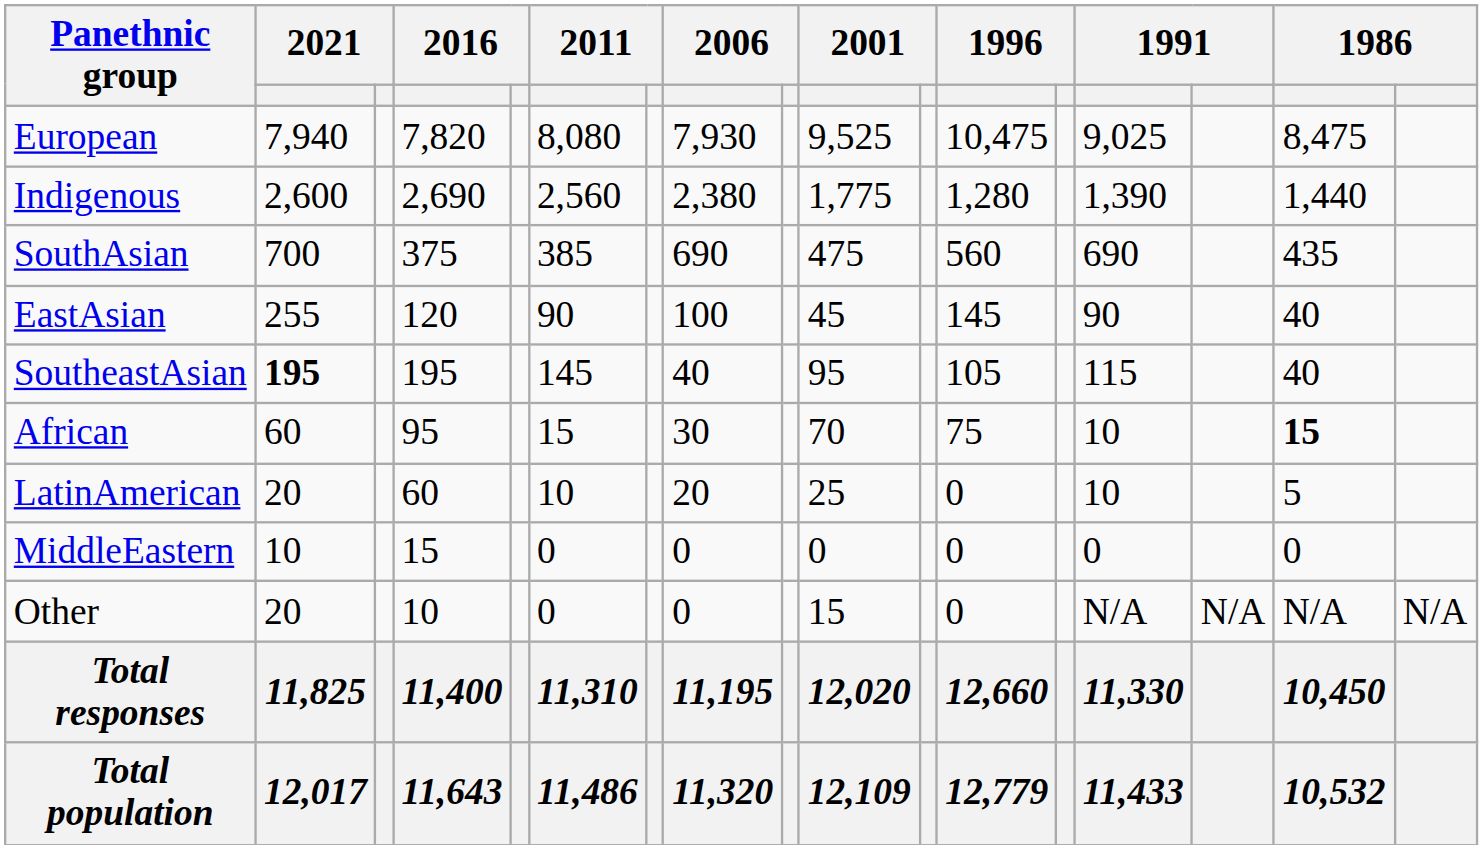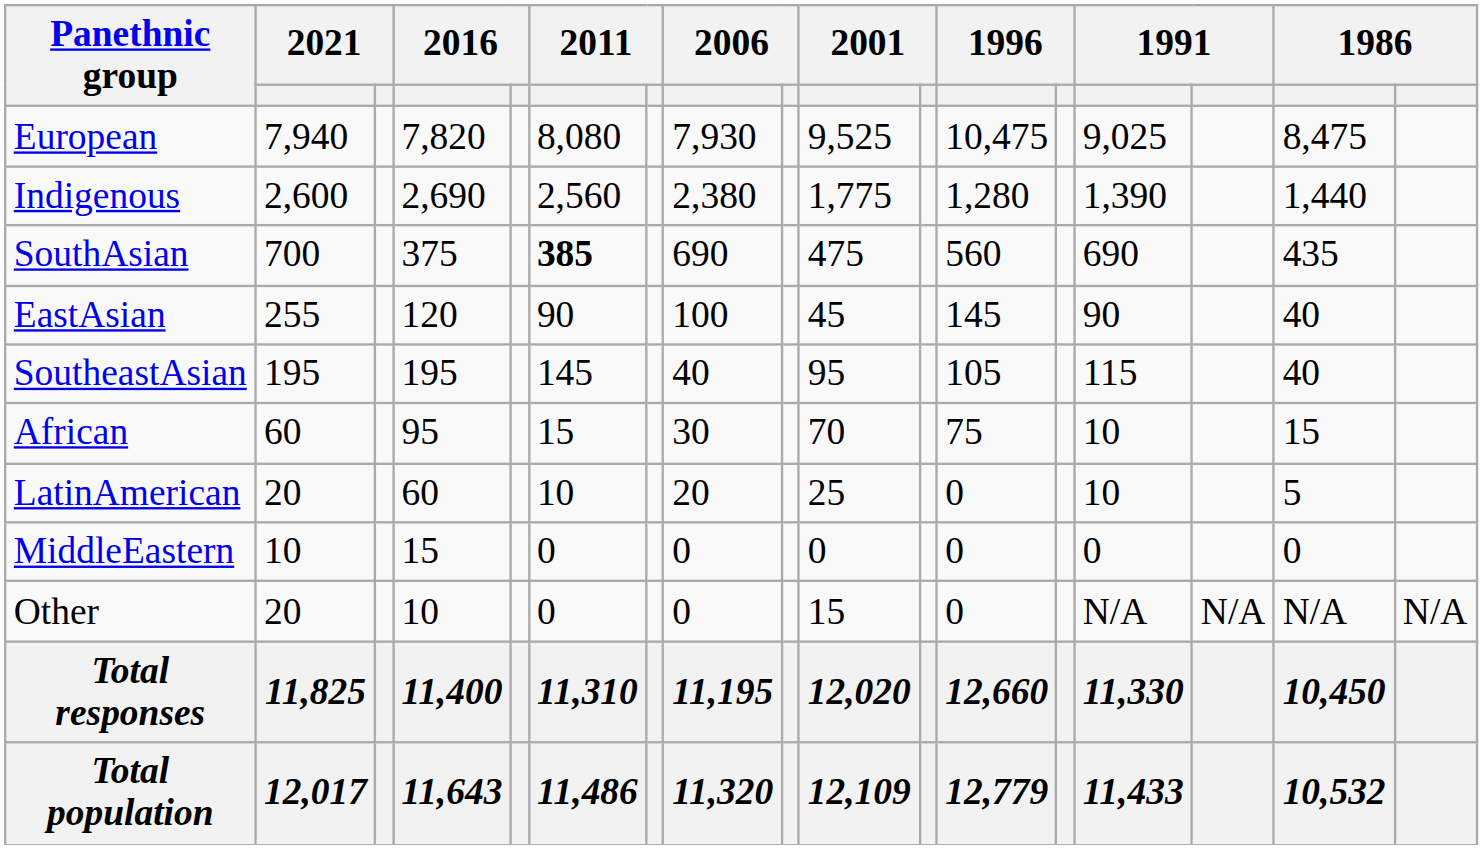(565, 254) normal -> (565, 254) bold
(292, 373) bold -> (292, 373) normal
(1301, 432) bold -> (1301, 432) normal
